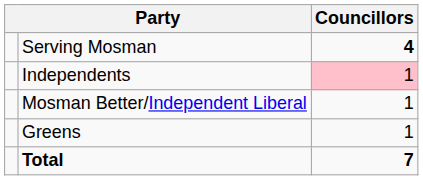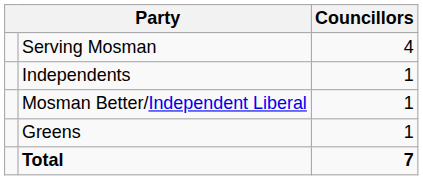(409, 47) bold -> (409, 47) normal
(409, 75) pink background -> (409, 75) no background
